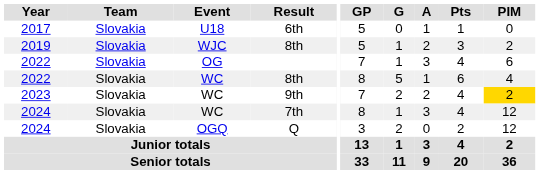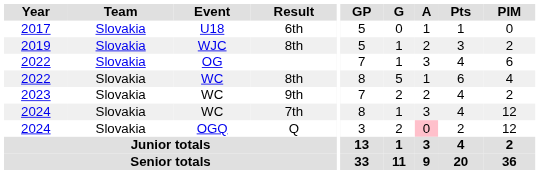(509, 95) gold background -> (509, 95) no background
(426, 128) no background -> (426, 128) pink background
